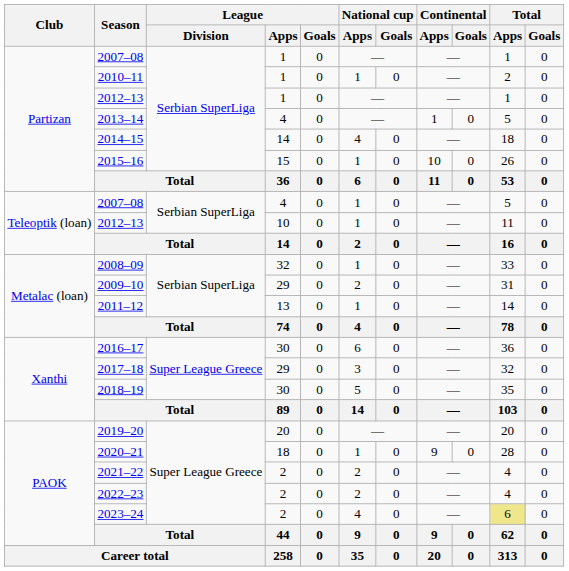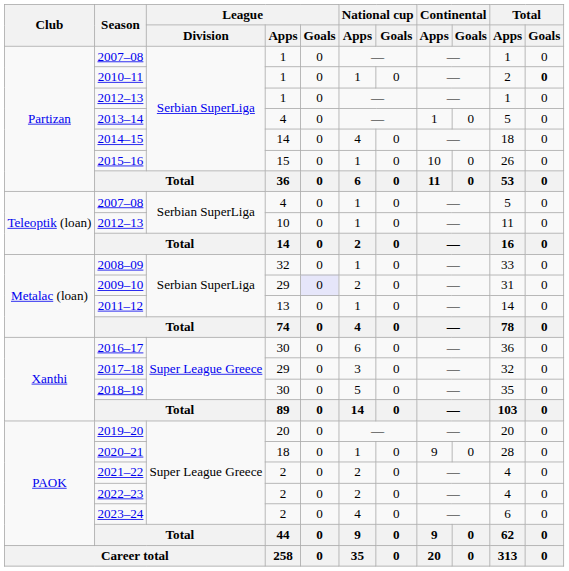(544, 77) normal -> (544, 77) bold
(320, 285) no background -> (320, 285) lavender background
(508, 514) khaki background -> (508, 514) no background
